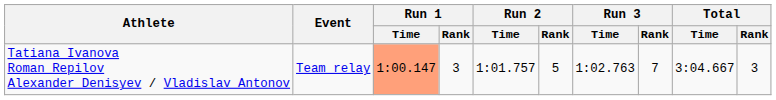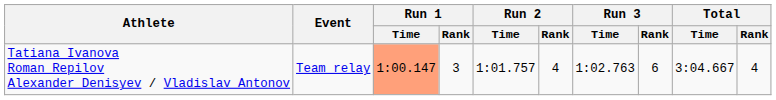(555, 69) 5 -> (555, 69) 4
(655, 69) 7 -> (655, 69) 6
(754, 69) 3 -> (754, 69) 4
